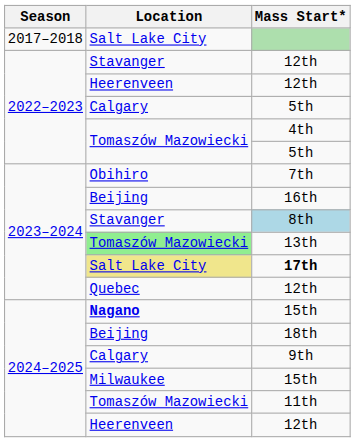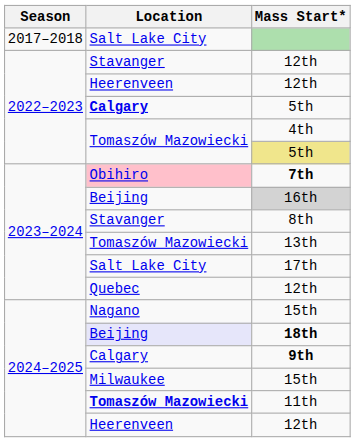(119, 107) normal -> (119, 107) bold
(301, 153) no background -> (301, 153) khaki background
(119, 175) no background -> (119, 175) pink background
(301, 175) normal -> (301, 175) bold
(301, 198) no background -> (301, 198) lightgrey background
(301, 221) lightblue background -> (301, 221) no background
(169, 243) lightgreen background -> (169, 243) no background
(148, 266) khaki background -> (148, 266) no background
(301, 266) bold -> (301, 266) normal
(115, 311) bold -> (115, 311) normal
(119, 334) no background -> (119, 334) lavender background
(301, 334) normal -> (301, 334) bold
(301, 357) normal -> (301, 357) bold
(169, 402) normal -> (169, 402) bold
